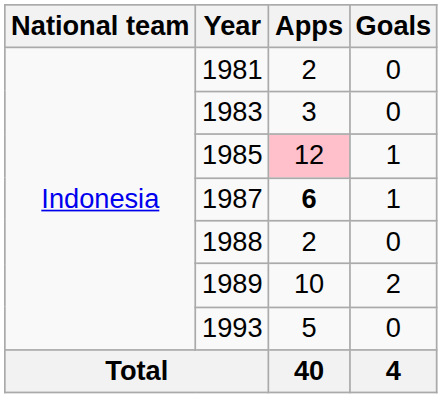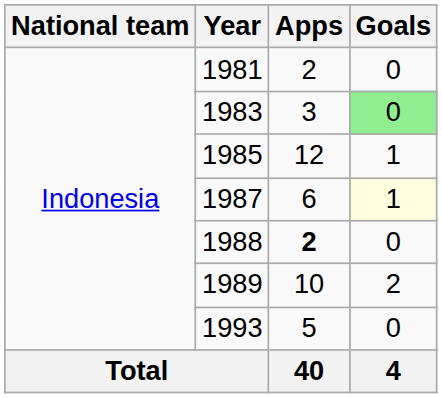(393, 112) no background -> (393, 112) lightgreen background
(309, 155) pink background -> (309, 155) no background
(309, 198) bold -> (309, 198) normal
(393, 198) no background -> (393, 198) lightyellow background
(309, 241) normal -> (309, 241) bold
